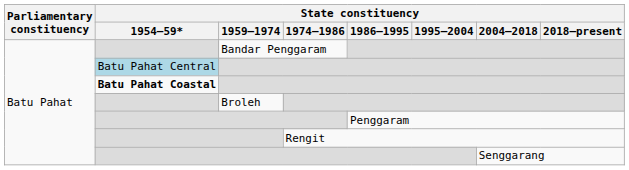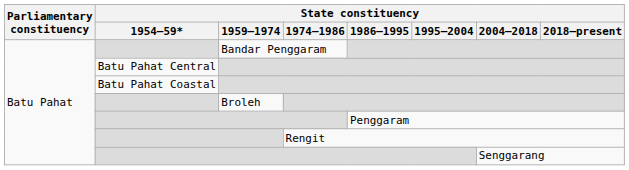(157, 67) lightblue background -> (157, 67) no background
(157, 85) bold -> (157, 85) normal
